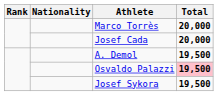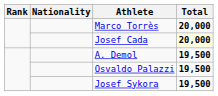(195, 40) no background -> (195, 40) lightyellow background
(195, 69) pink background -> (195, 69) no background
